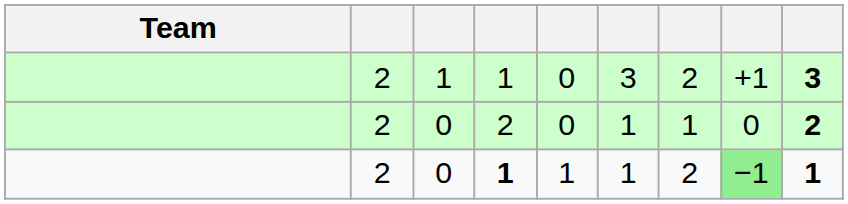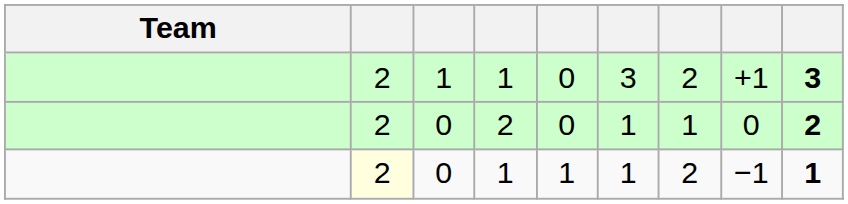(382, 173) no background -> (382, 173) lightyellow background
(505, 173) bold -> (505, 173) normal
(751, 173) lightgreen background -> (751, 173) no background
